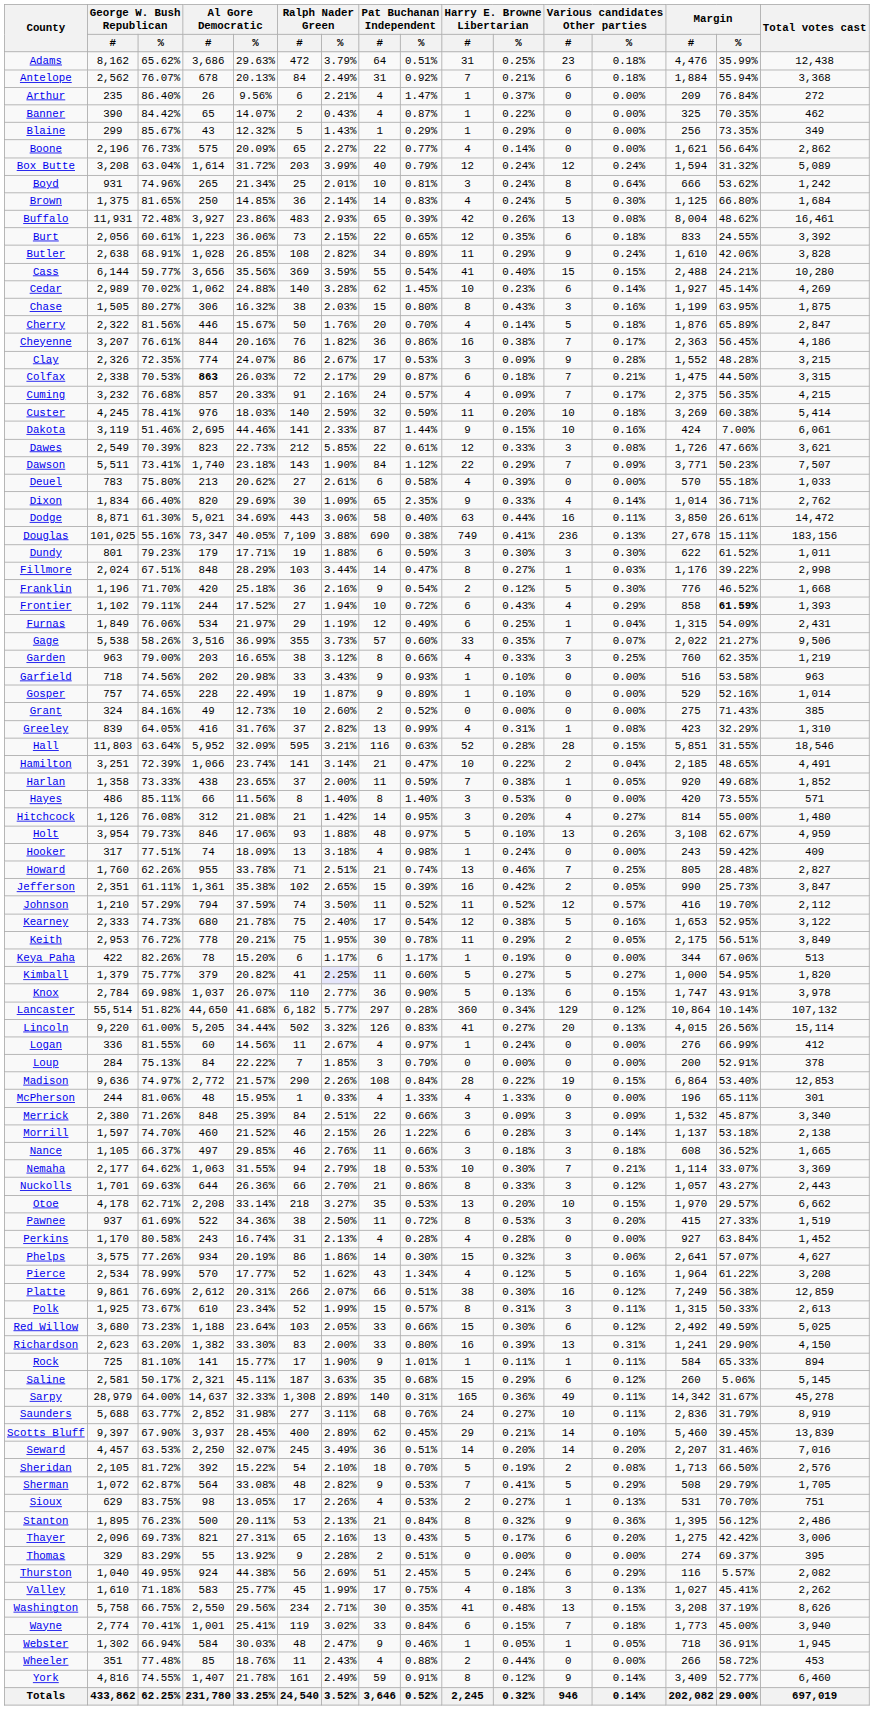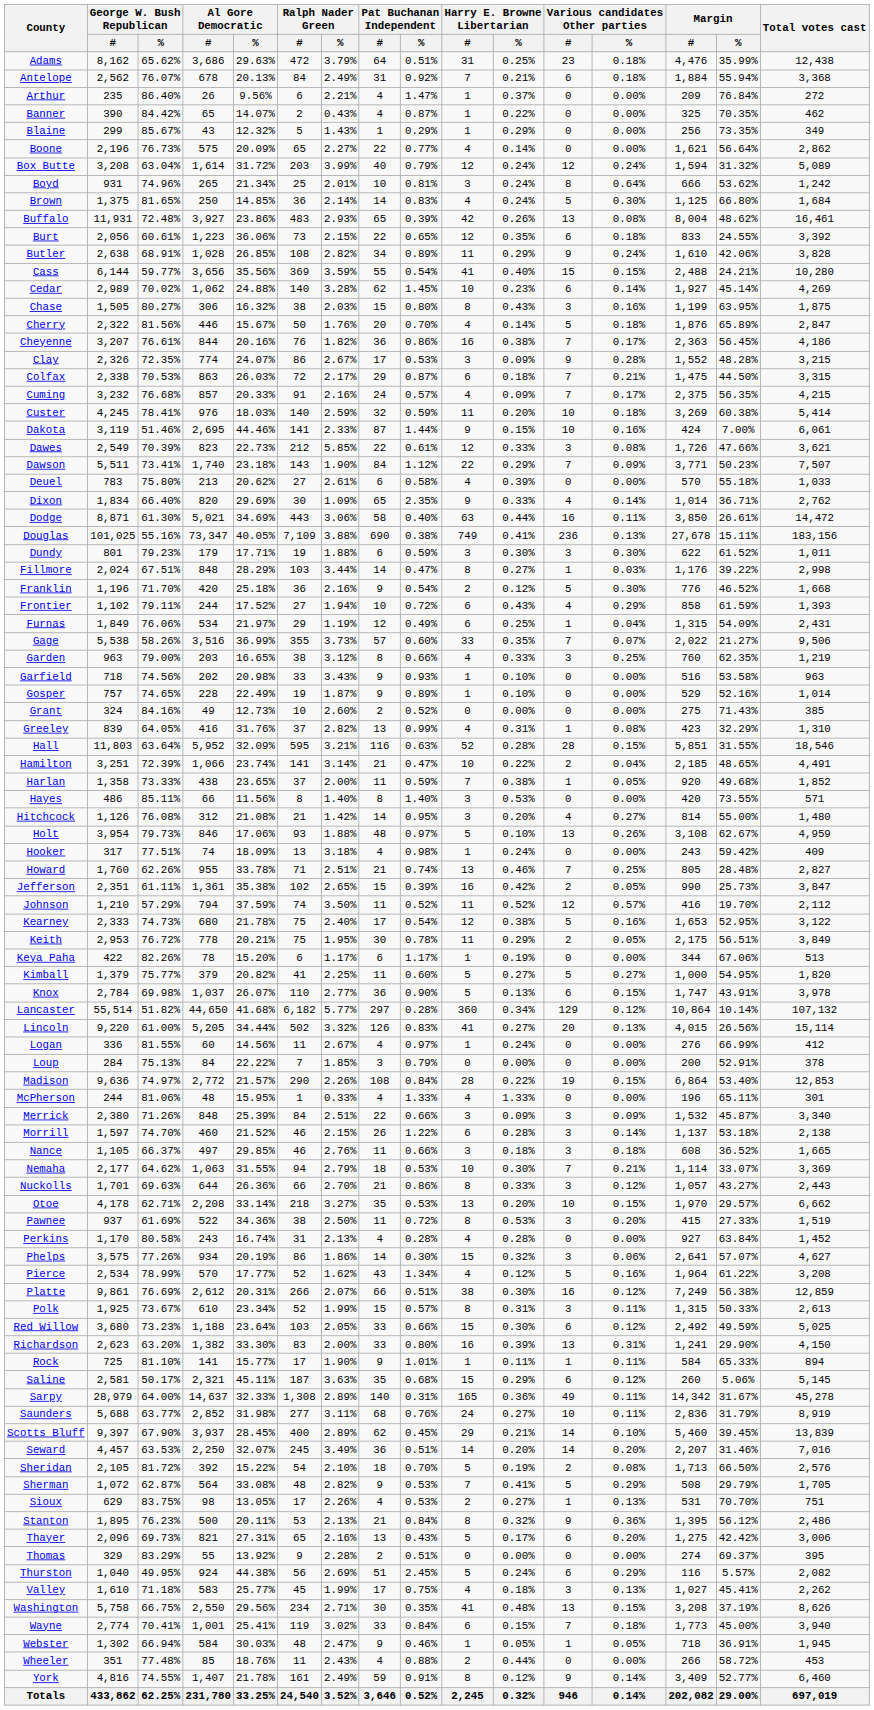(208, 377) bold -> (208, 377) normal
(738, 606) bold -> (738, 606) normal
(340, 975) lavender background -> (340, 975) no background
